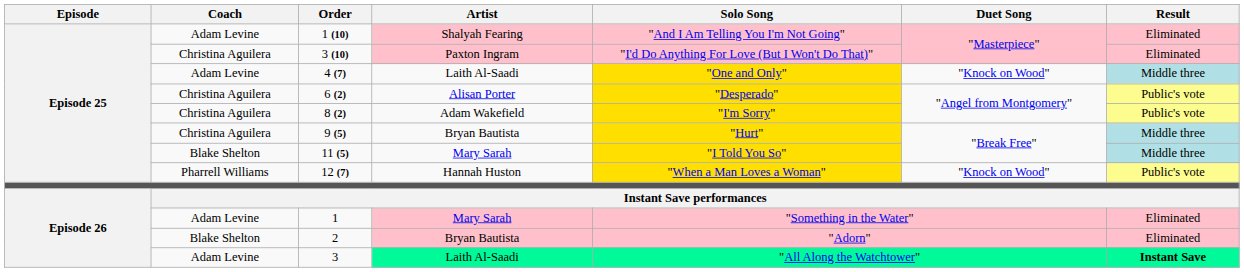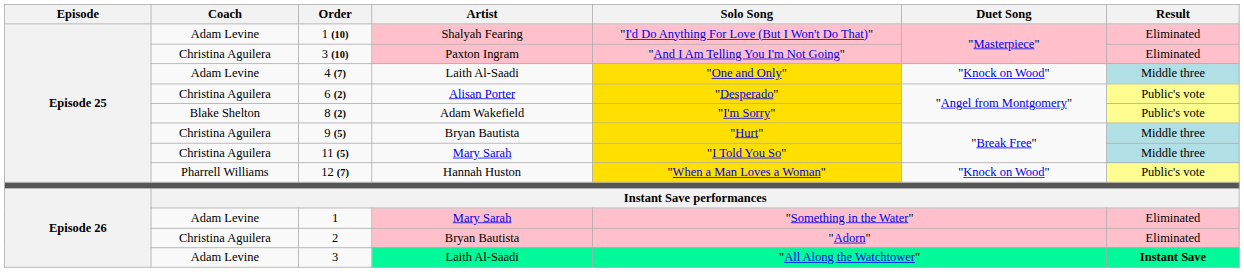(747, 34) "And I Am Telling You I'm Not Going" -> (747, 34) "I'd Do Anything For Love (But I Won't Do That)"
(747, 53) "I'd Do Anything For Love (But I Won't Do That)" -> (747, 53) "And I Am Telling You I'm Not Going"
(225, 113) Christina Aguilera -> (225, 113) Blake Shelton
(225, 152) Blake Shelton -> (225, 152) Christina Aguilera
(225, 237) Blake Shelton -> (225, 237) Christina Aguilera
